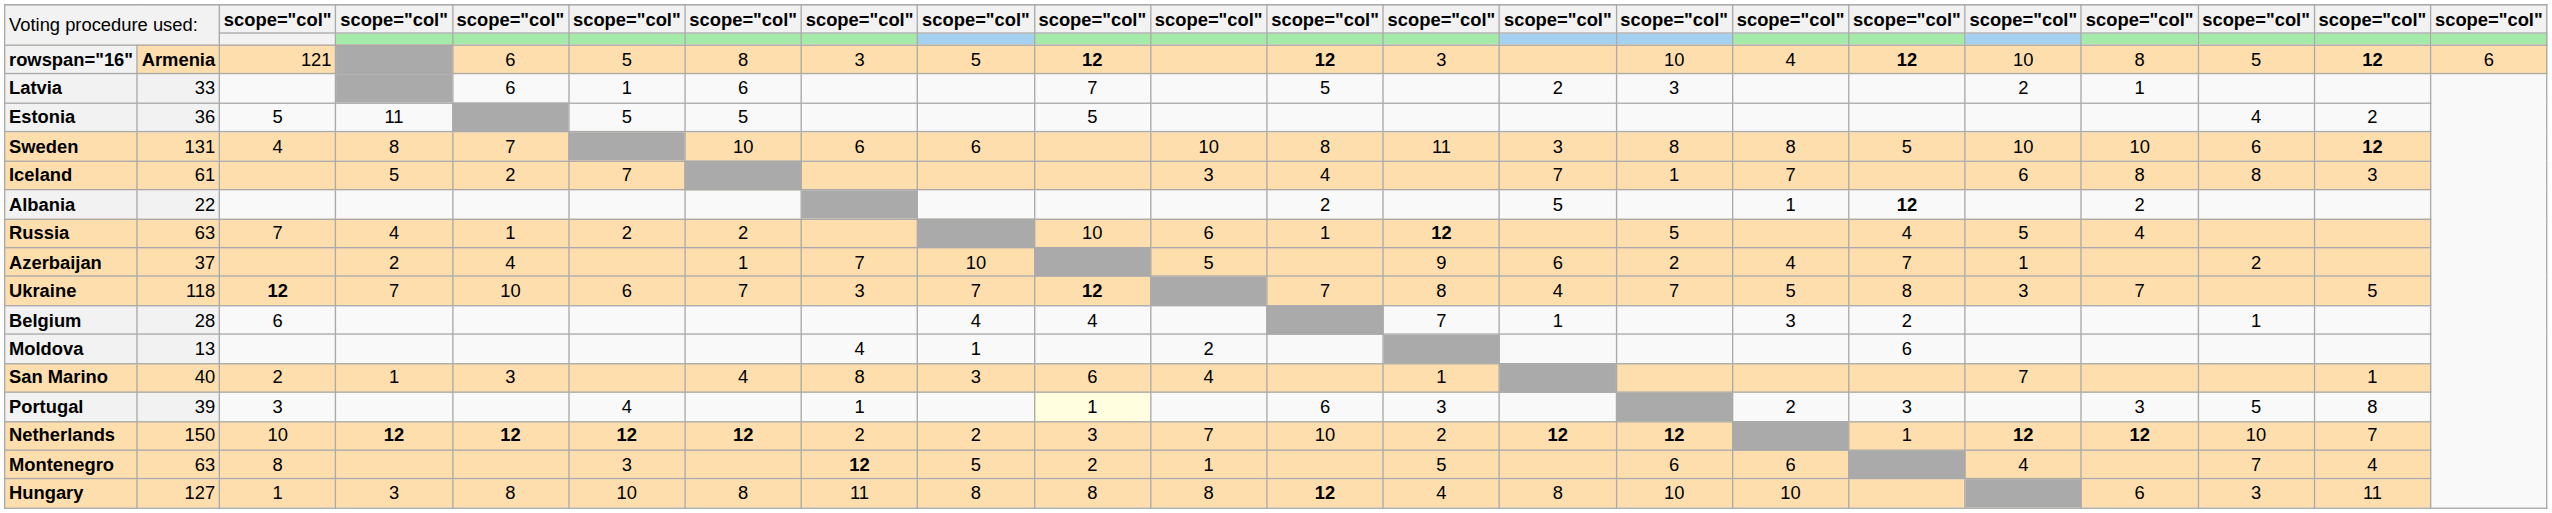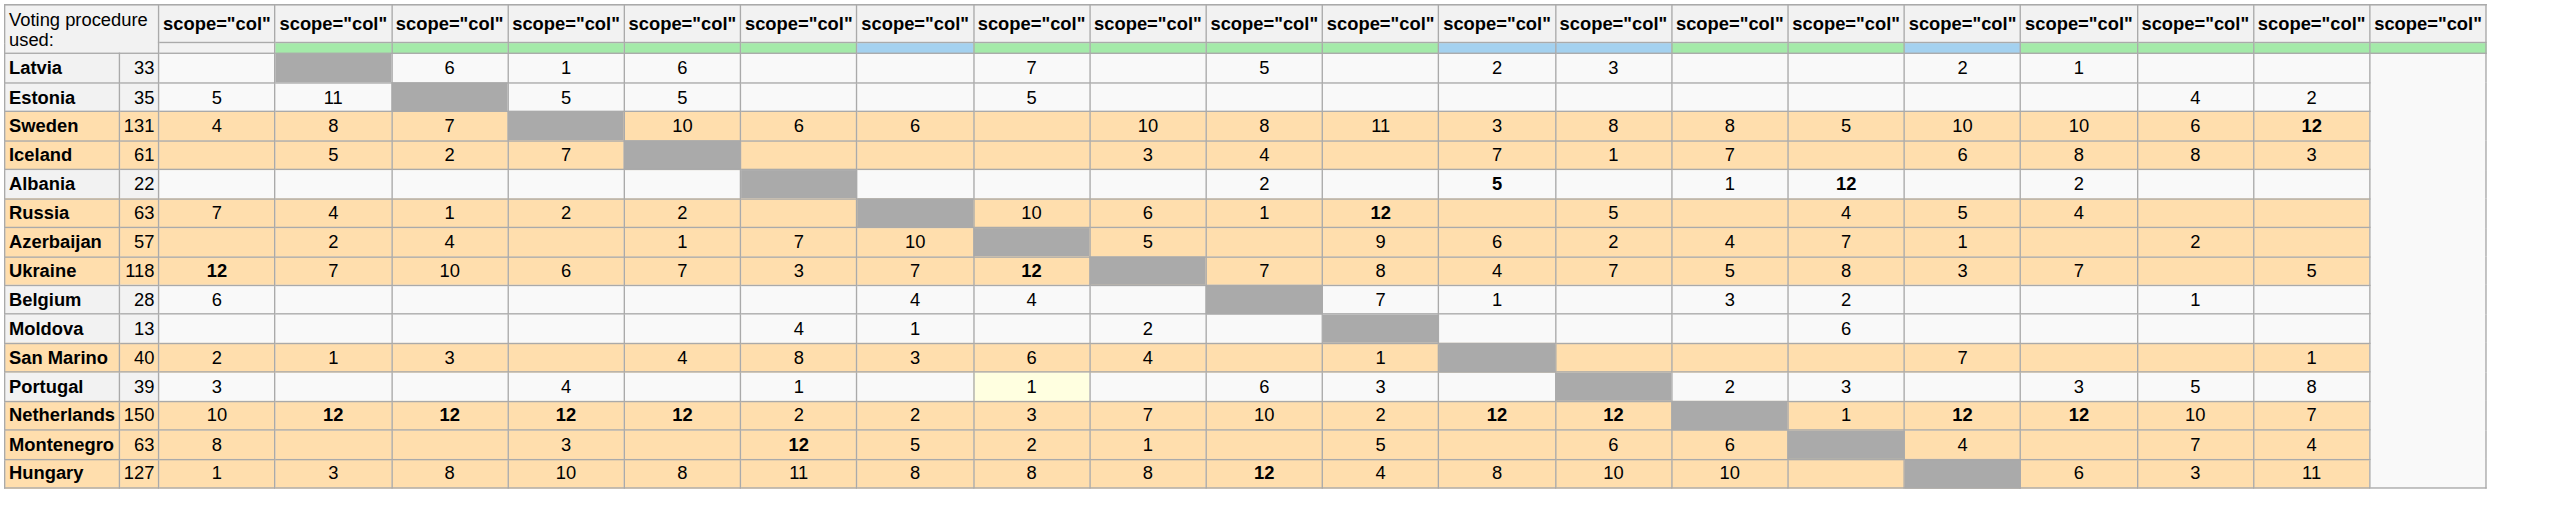- row: (71, 59)
(205, 117) 36 -> (144, 97) 35
(1558, 204) normal -> (1497, 184) bold
(205, 262) 37 -> (144, 242) 57
